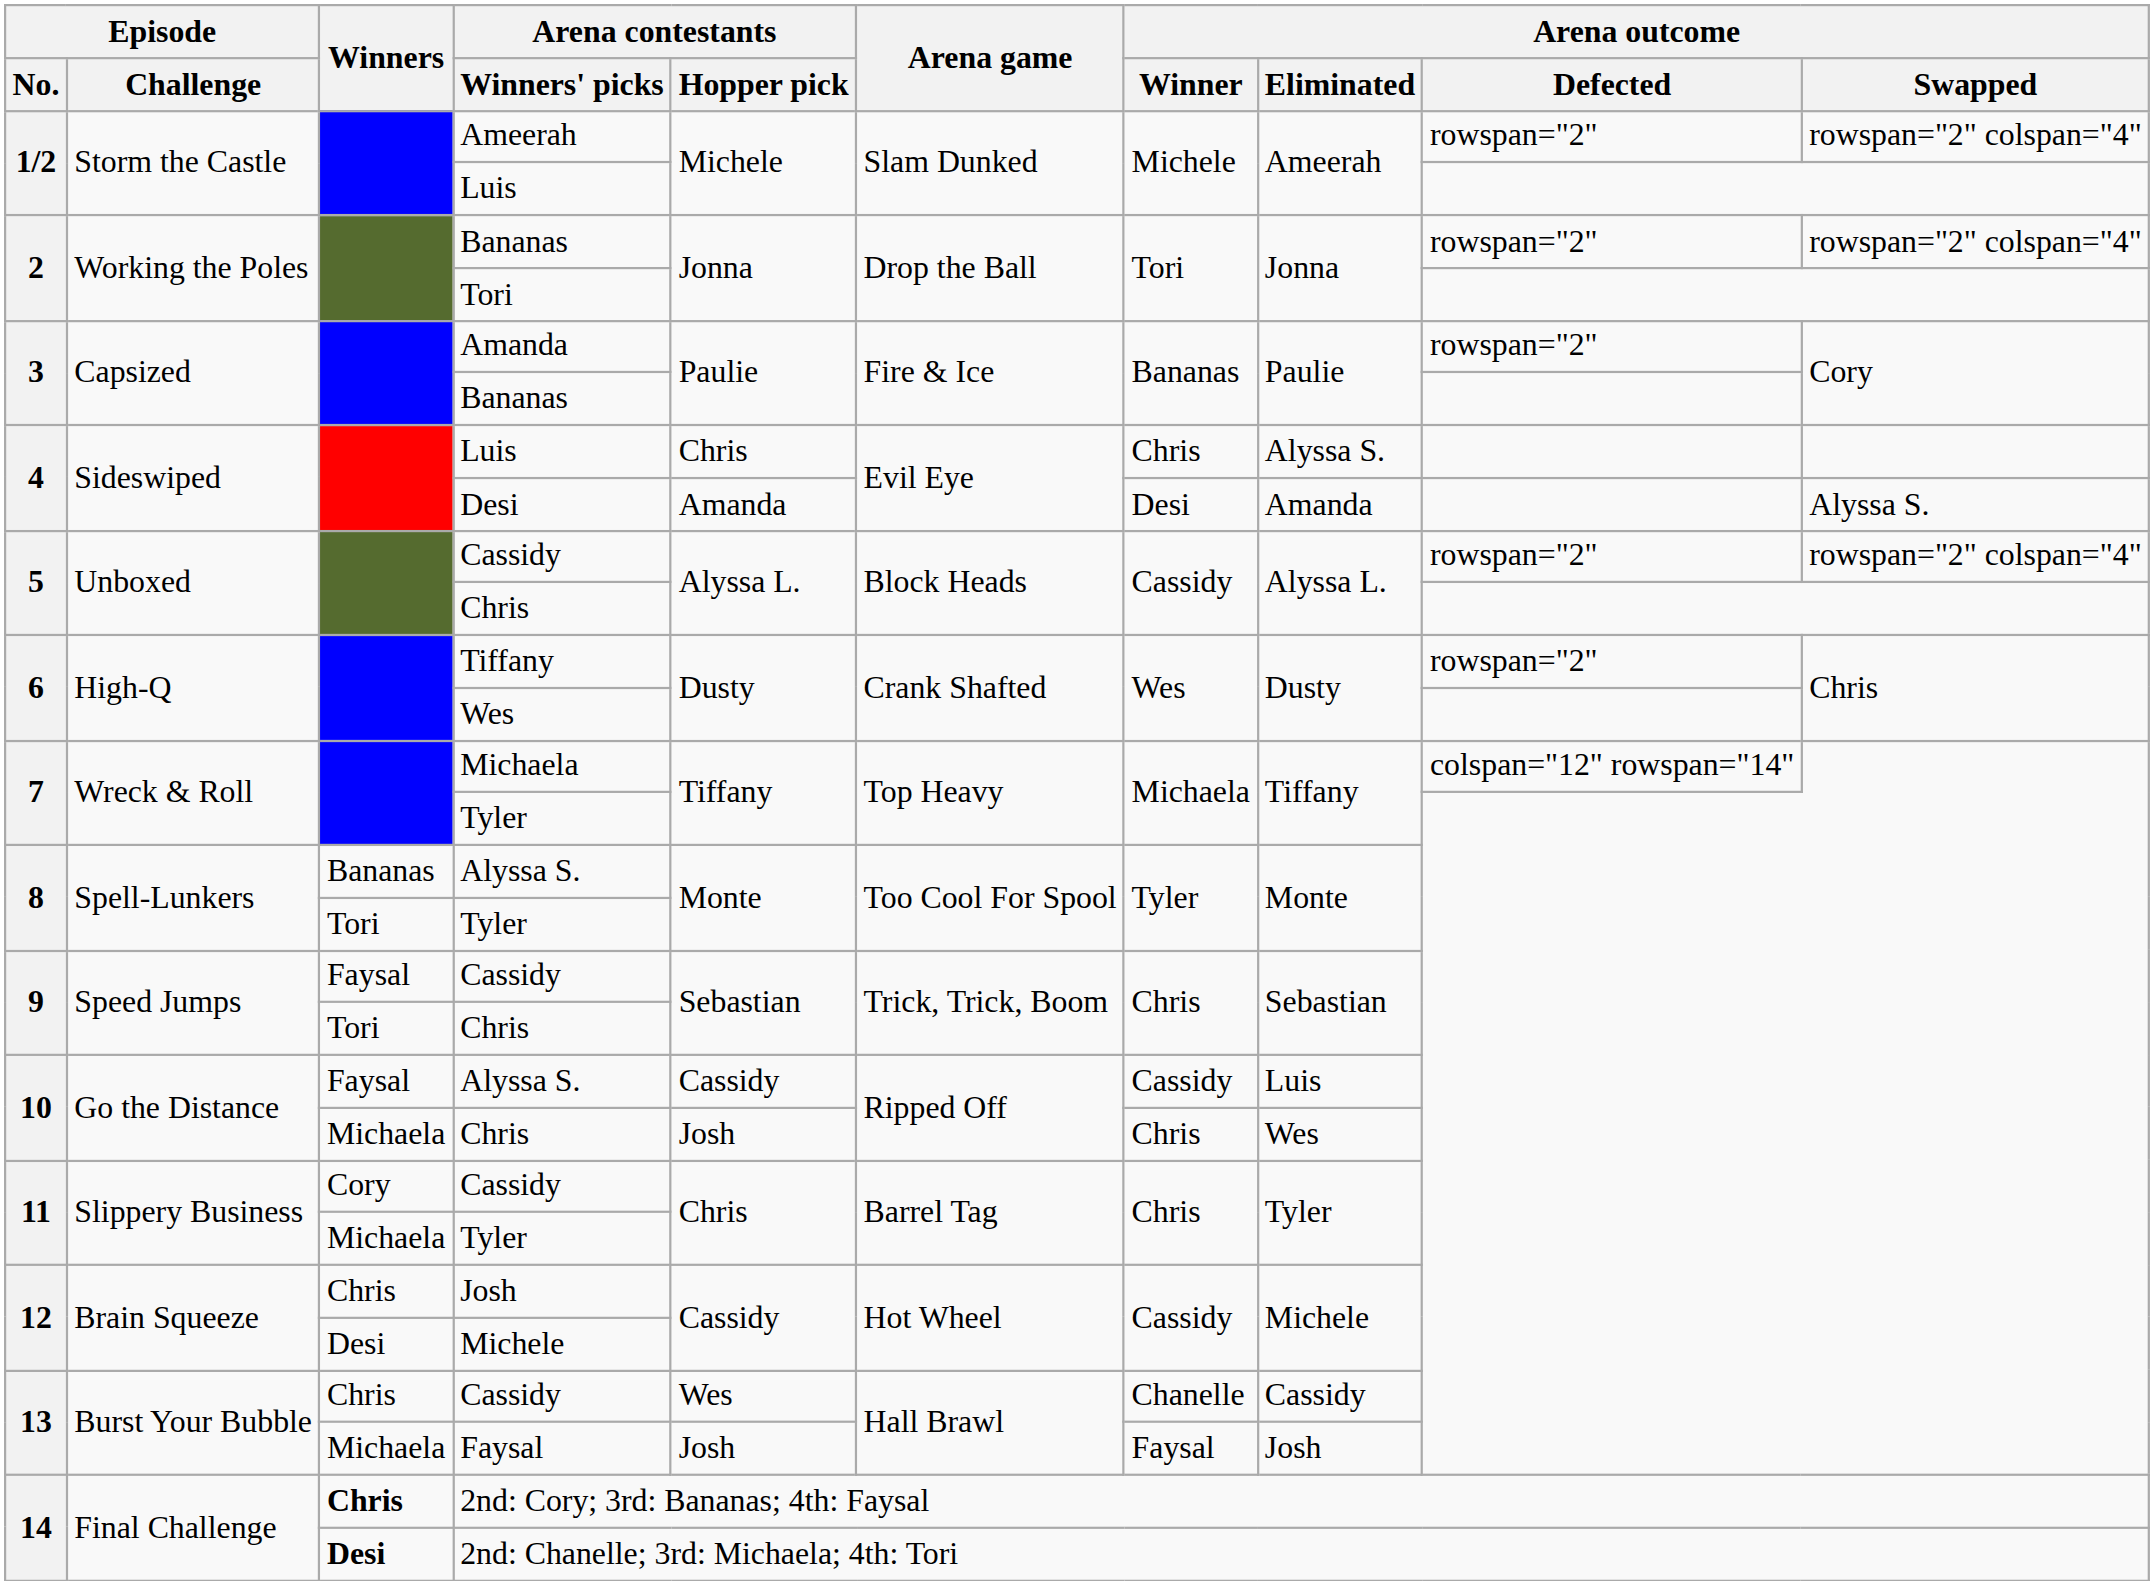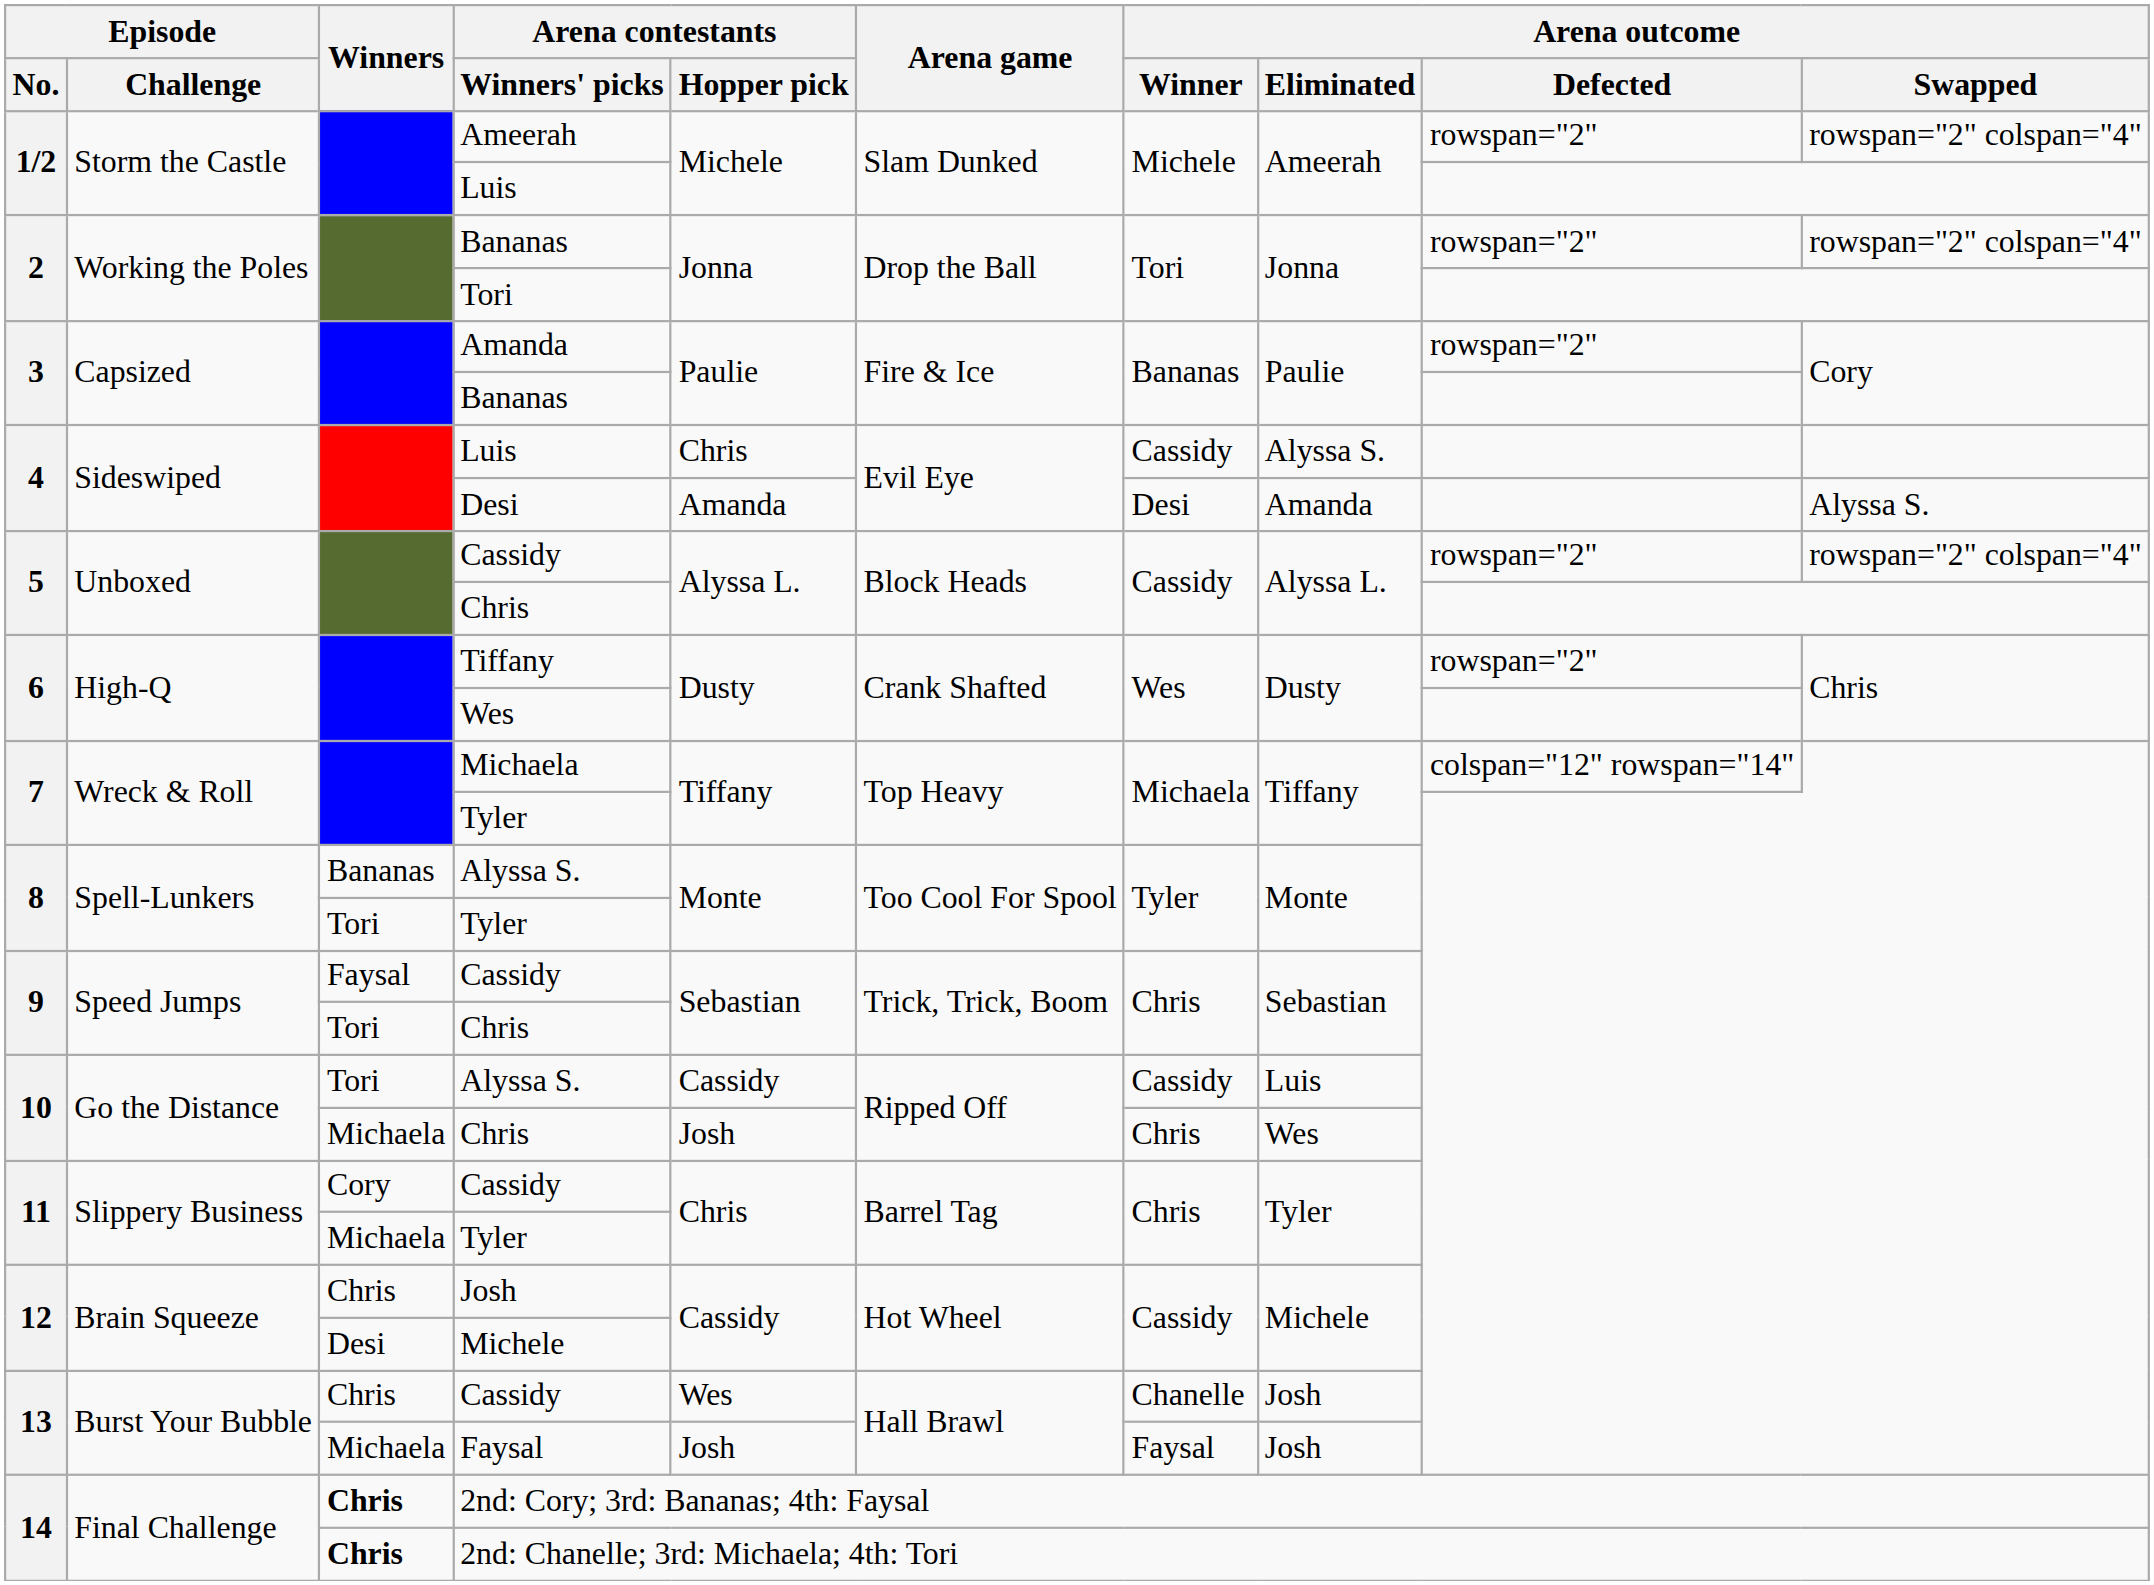(1166, 451) Chris -> (1182, 451) Cassidy
(368, 1080) Faysal -> (353, 1080) Tori
(1315, 1395) Cassidy -> (1293, 1395) Josh
(356, 1553) Desi -> (365, 1553) Chris
